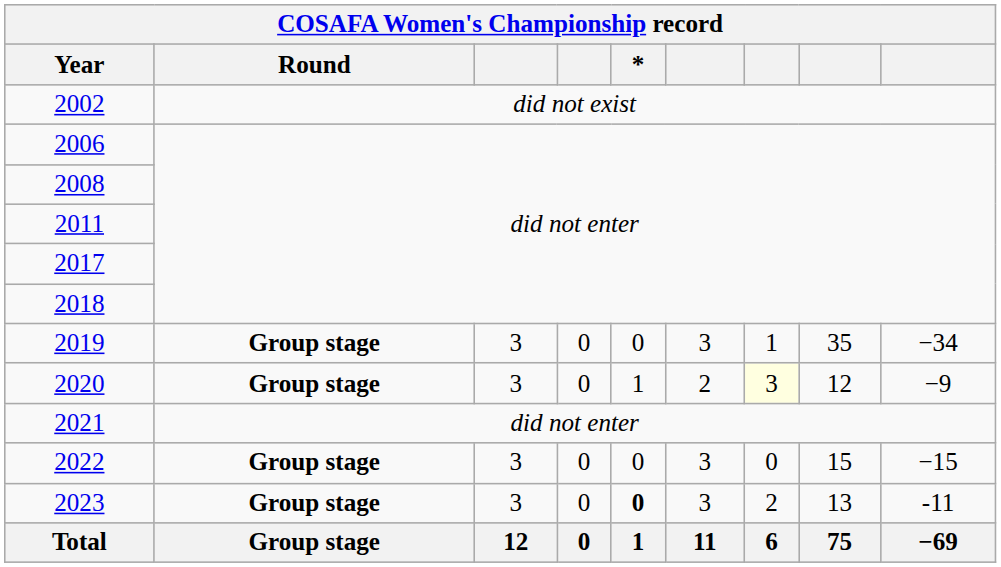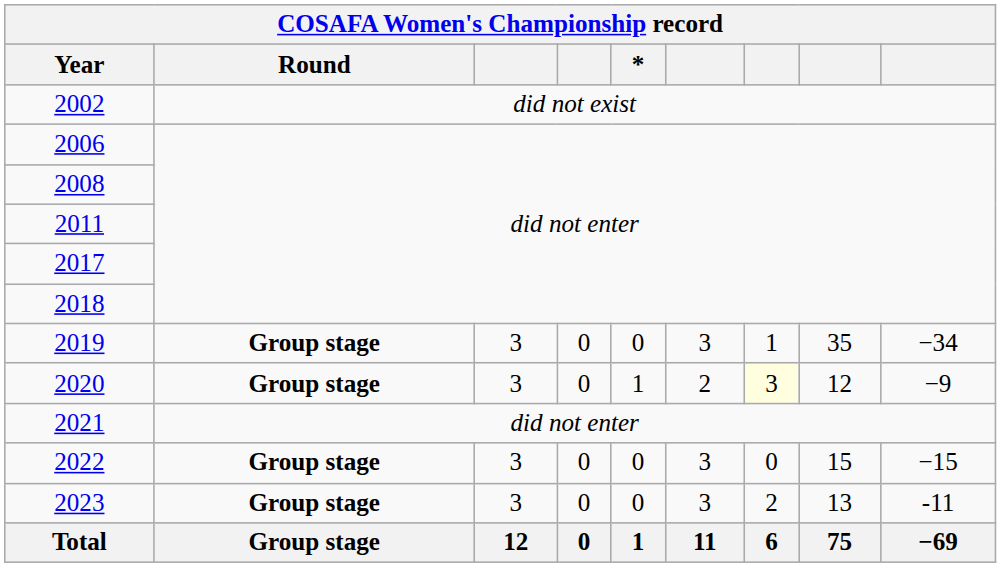(638, 502) bold -> (638, 502) normal
